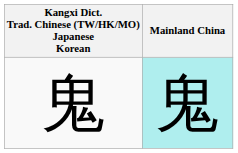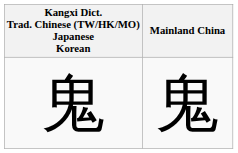(188, 103) paleturquoise background -> (188, 103) no background
